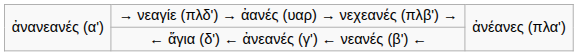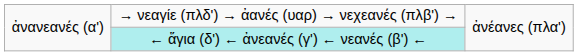(288, 39) no background -> (288, 39) paleturquoise background
